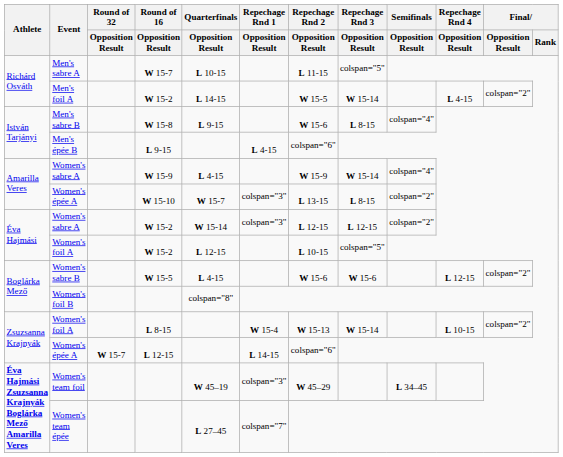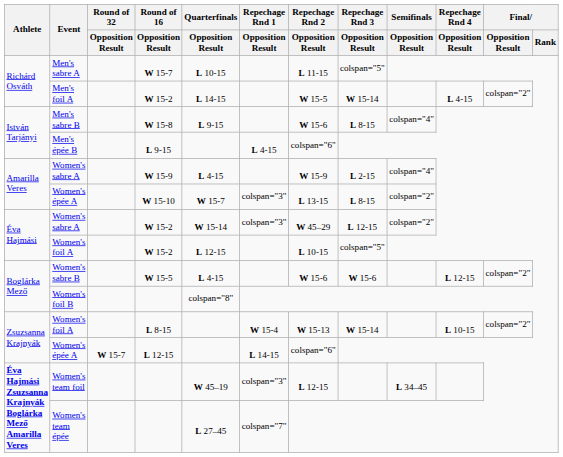(362, 176) W 15-14 -> (362, 176) L 2-15
(313, 227) L 12-15 -> (313, 227) W 45–29
(313, 386) W 45–29 -> (313, 386) L 12-15
